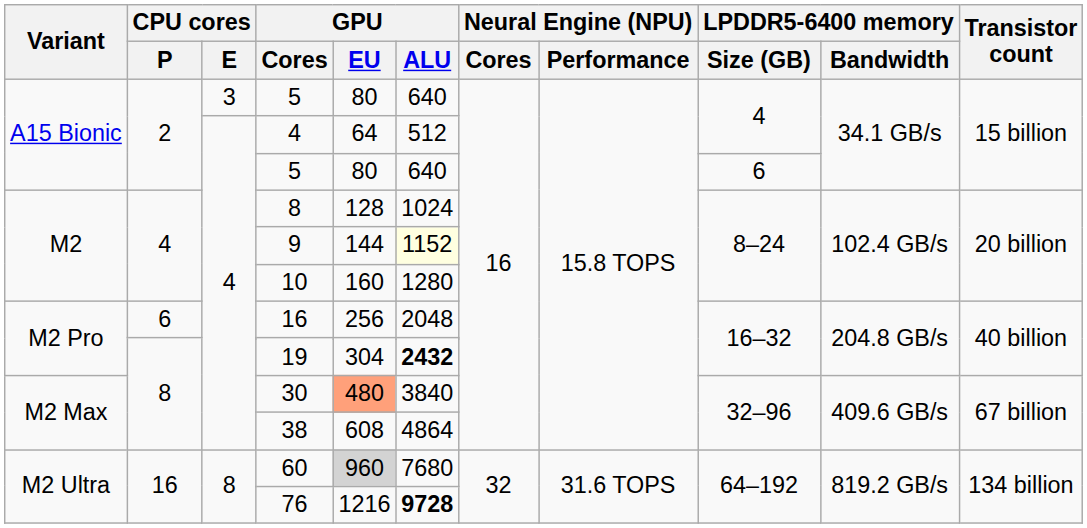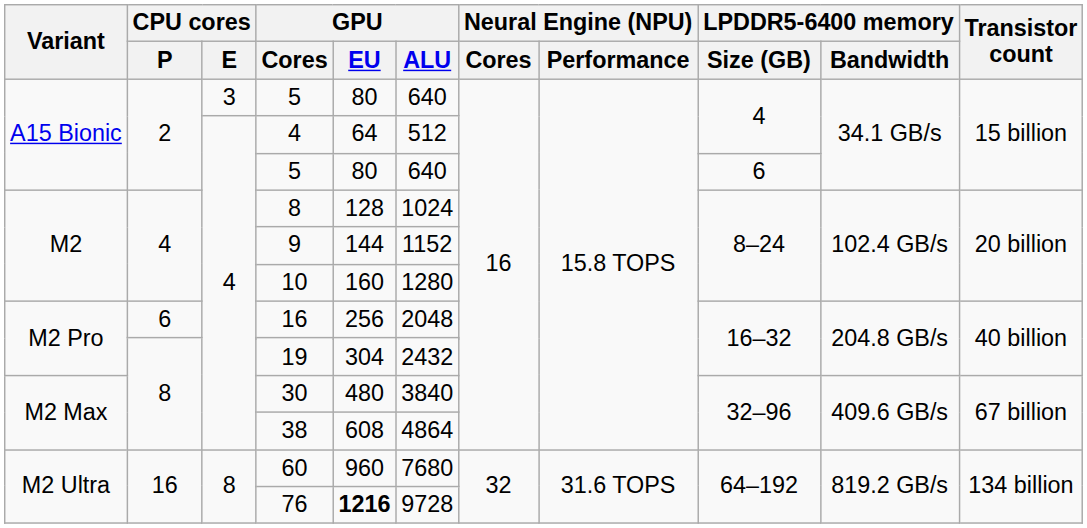(427, 245) lightyellow background -> (427, 245) no background
(427, 356) bold -> (427, 356) normal
(364, 393) lightsalmon background -> (364, 393) no background
(364, 467) lightgrey background -> (364, 467) no background
(364, 504) normal -> (364, 504) bold
(427, 504) bold -> (427, 504) normal
